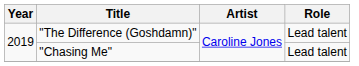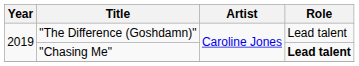(317, 52) normal -> (319, 52) bold
